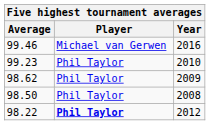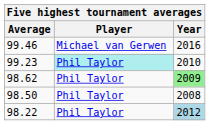(90, 62) no background -> (90, 62) paleturquoise background
(189, 79) no background -> (189, 79) lightgreen background
(90, 112) bold -> (90, 112) normal
(189, 112) no background -> (189, 112) lightblue background
